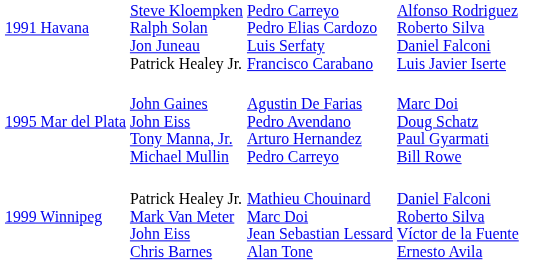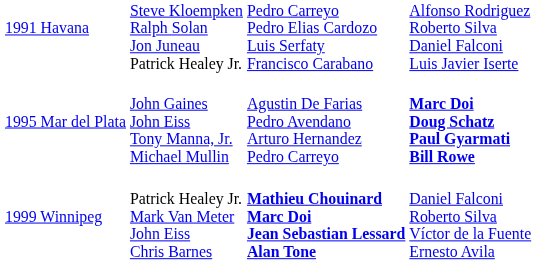(443, 130) normal -> (460, 130) bold
(320, 225) normal -> (326, 225) bold
